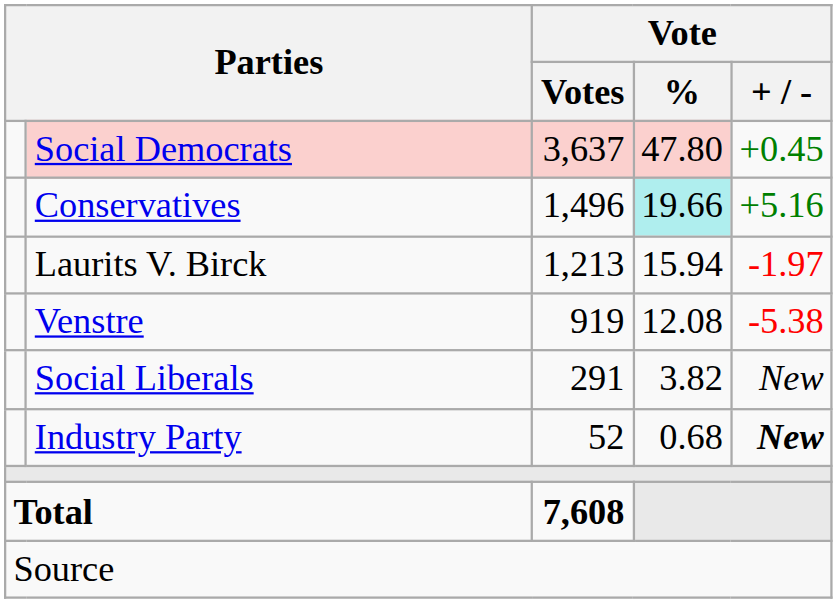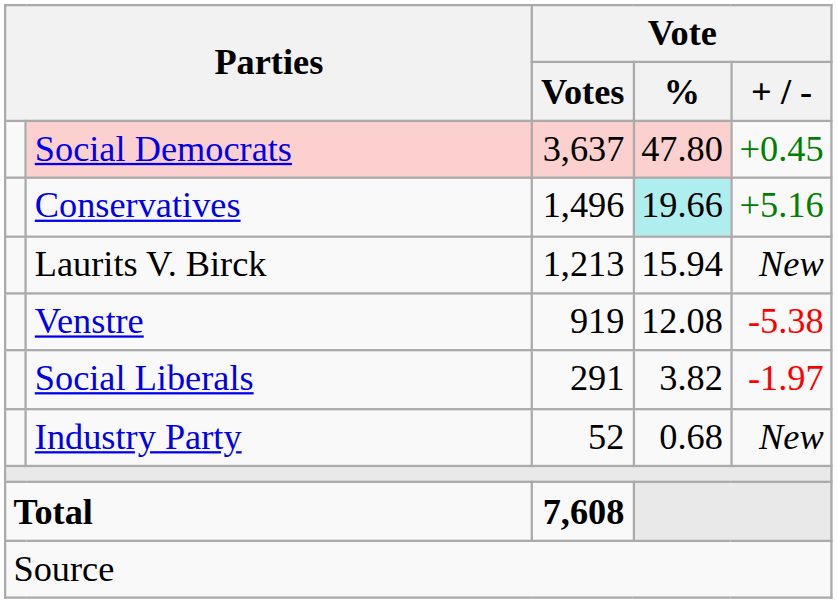(786, 263) -1.97 -> (791, 263) New
(791, 378) New -> (786, 378) -1.97
(790, 436) bold -> (791, 436) normal
